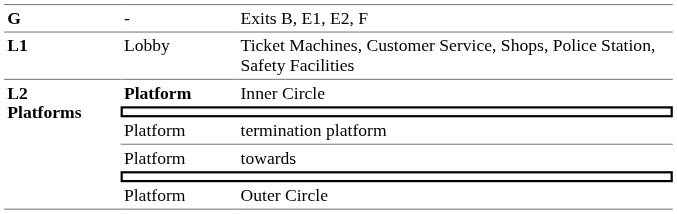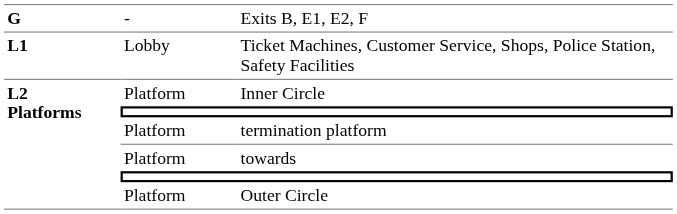(158, 93) bold -> (155, 93) normal
